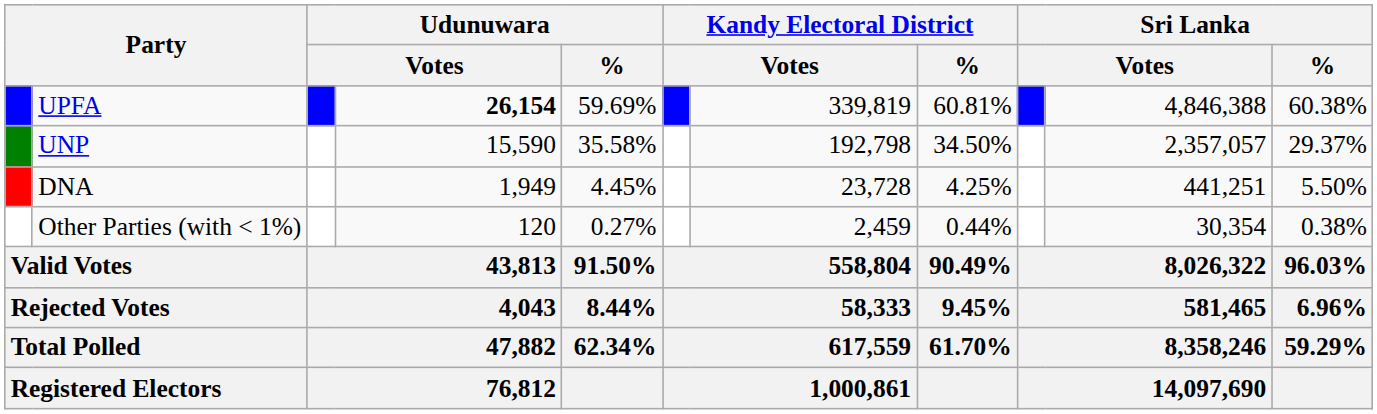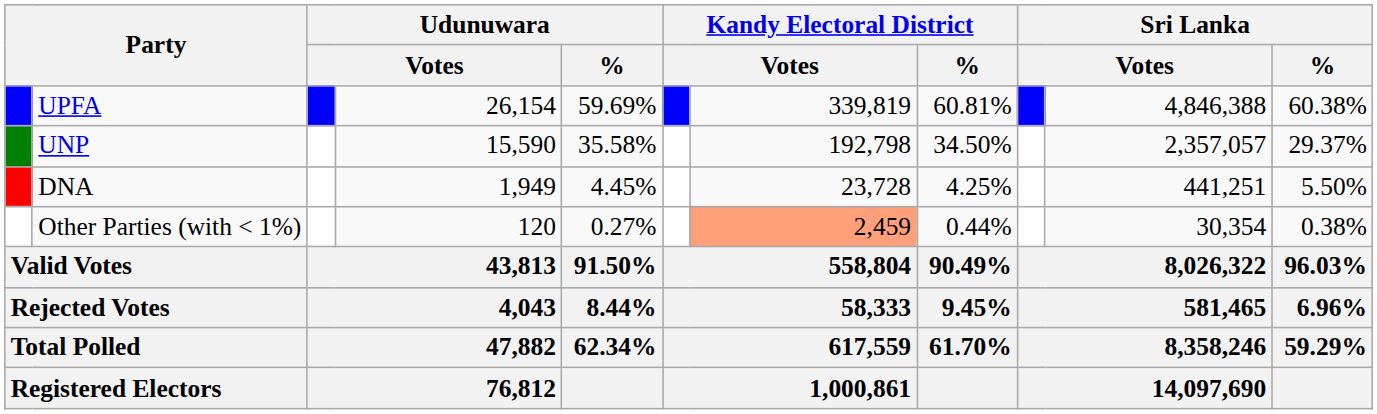(521, 105) bold -> (521, 105) normal
(882, 226) no background -> (882, 226) lightsalmon background
